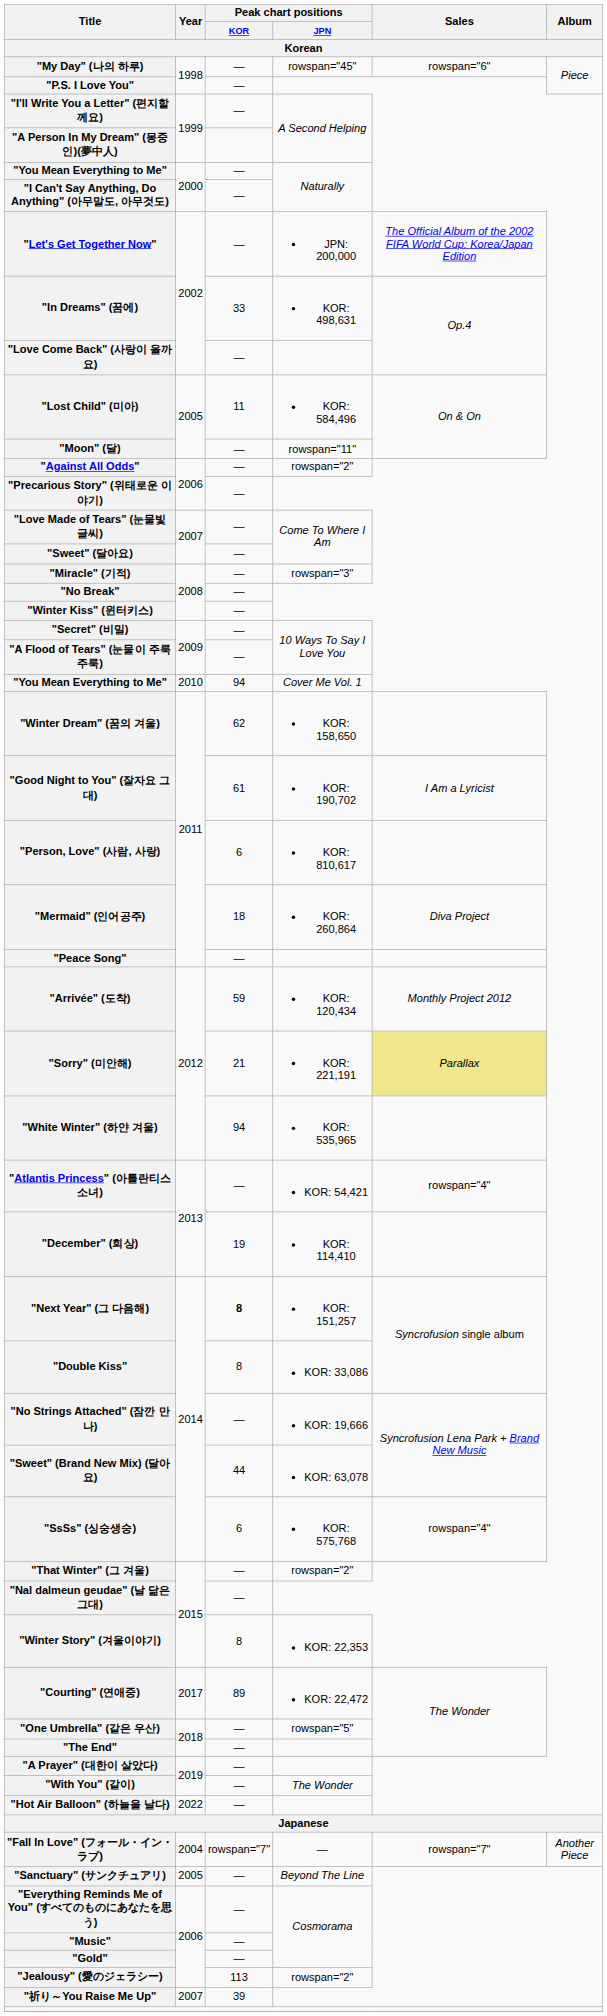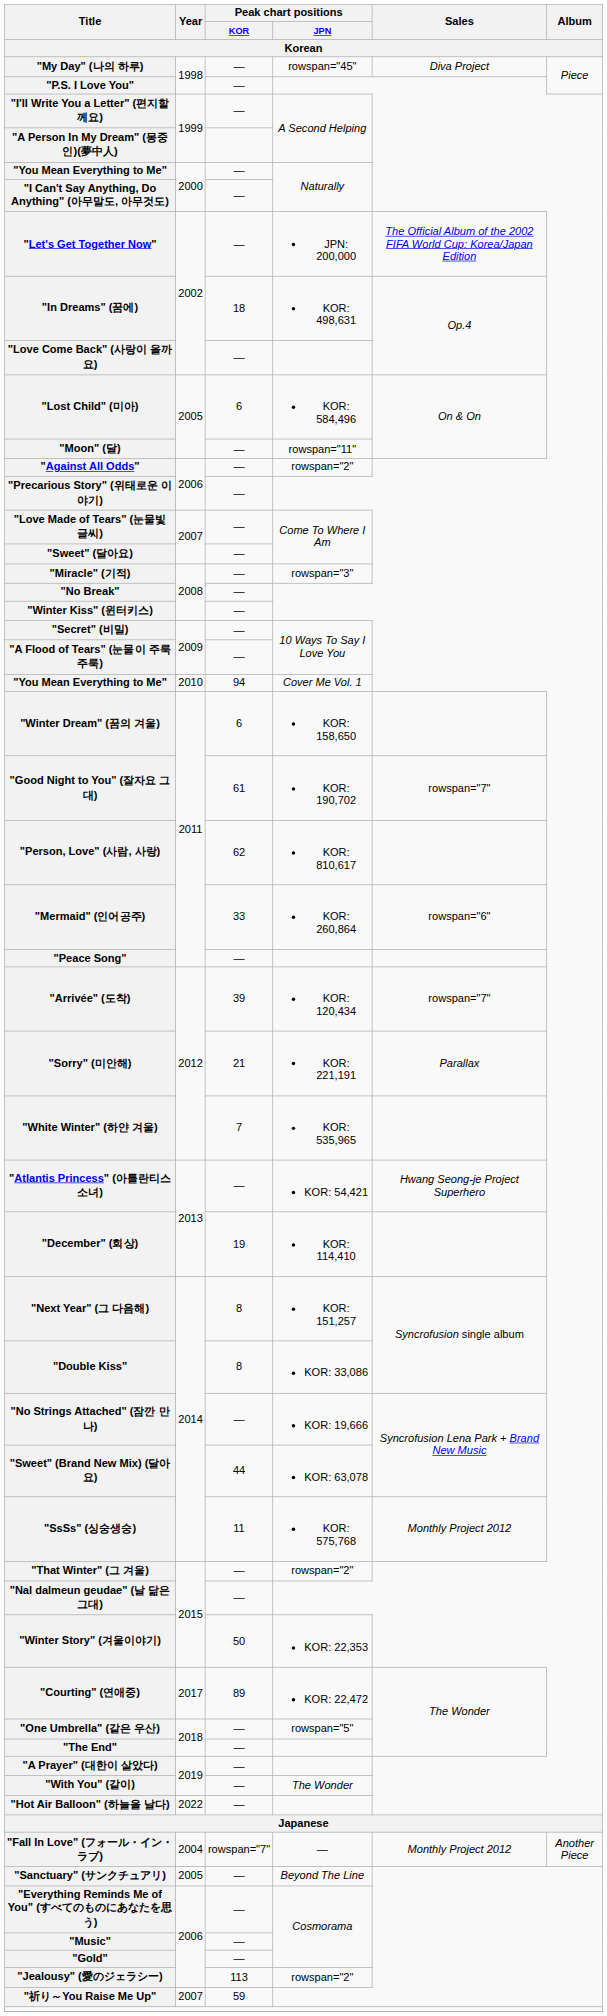(459, 66) rowspan="6" -> (459, 66) Diva Project
(239, 308) 33 -> (239, 308) 18
(239, 406) 11 -> (239, 406) 6
(239, 723) 62 -> (239, 723) 6
(459, 788) I Am a Lyricist -> (459, 788) rowspan="7"
(239, 852) 6 -> (239, 852) 62
(239, 917) 18 -> (239, 917) 33
(459, 917) Diva Project -> (459, 917) rowspan="6"
(239, 999) 59 -> (239, 999) 39
(459, 999) Monthly Project 2012 -> (459, 999) rowspan="7"
(459, 1063) khaki background -> (459, 1063) no background
(239, 1128) 94 -> (239, 1128) 7
(459, 1186) rowspan="4" -> (459, 1186) Hwang Seong-je Project Superhero
(239, 1308) bold -> (239, 1308) normal
(239, 1529) 6 -> (239, 1529) 11
(459, 1529) rowspan="4" -> (459, 1529) Monthly Project 2012
(239, 1641) 8 -> (239, 1641) 50
(459, 1849) rowspan="7" -> (459, 1849) Monthly Project 2012
(239, 1997) 39 -> (239, 1997) 59
